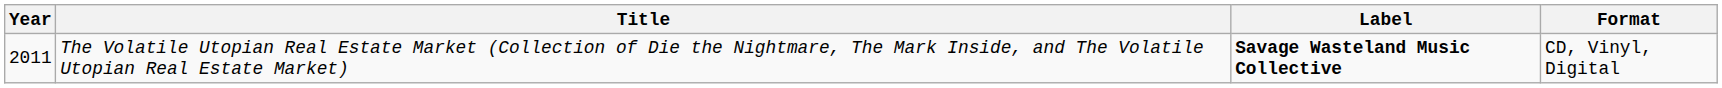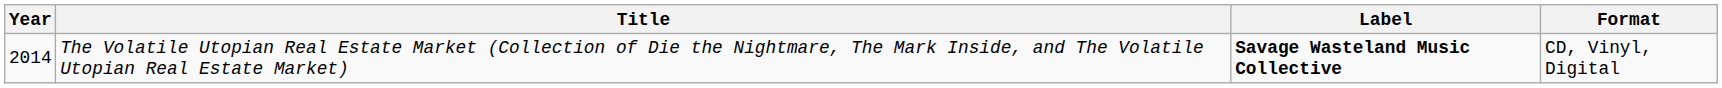(30, 59) 2011 -> (30, 59) 2014
